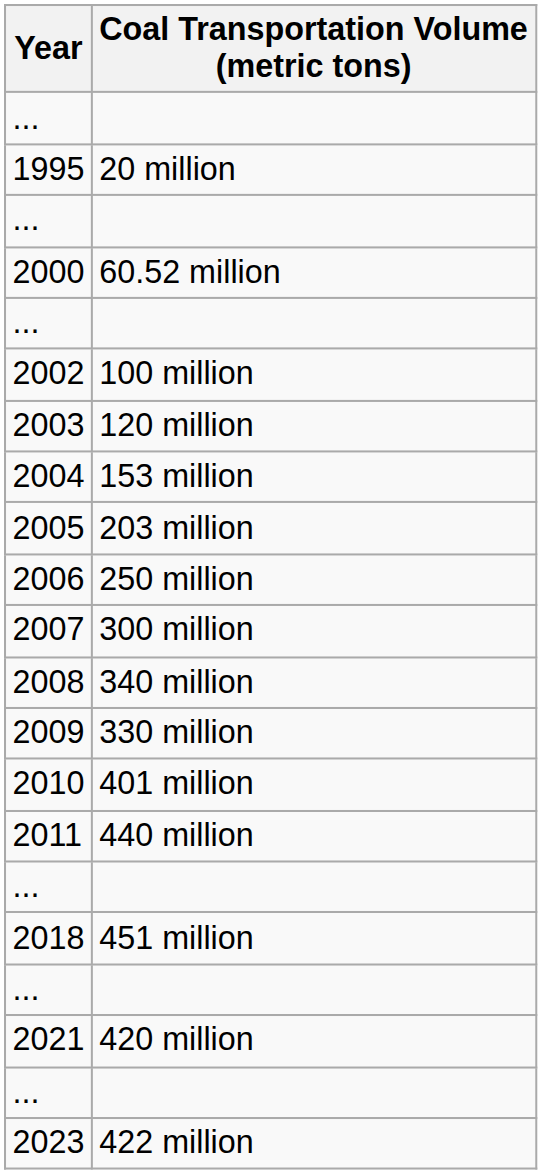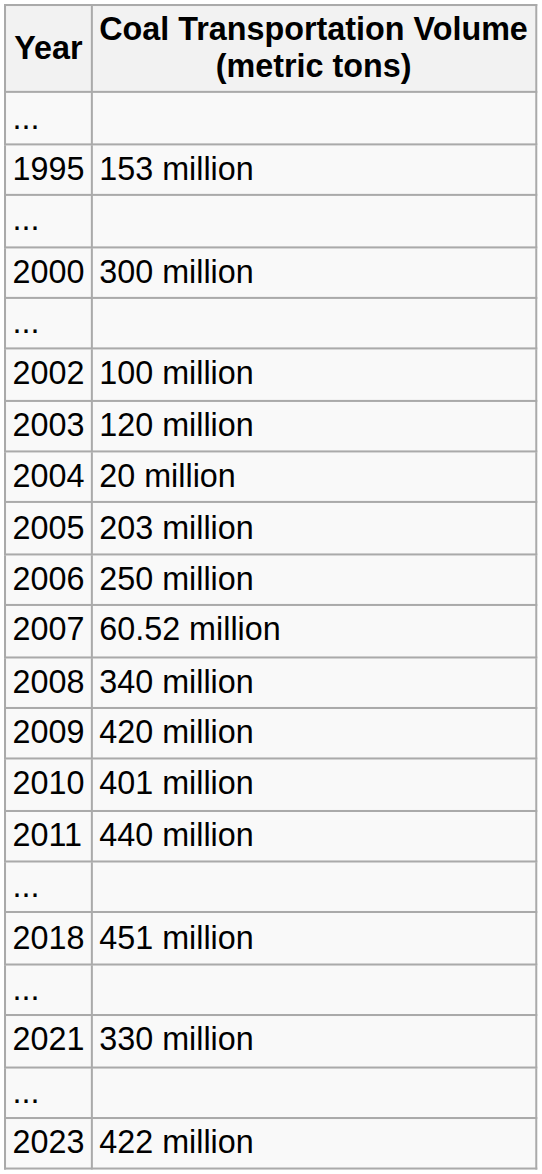(168, 169) 20 million -> (177, 169) 153 million
(190, 271) 60.52 million -> (177, 271) 300 million
(177, 476) 153 million -> (168, 476) 20 million
(177, 630) 300 million -> (190, 630) 60.52 million
(177, 732) 330 million -> (177, 732) 420 million
(177, 1040) 420 million -> (177, 1040) 330 million
